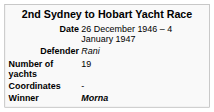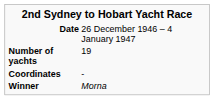- row: (60, 51)
(95, 98) bold -> (94, 86) normal
